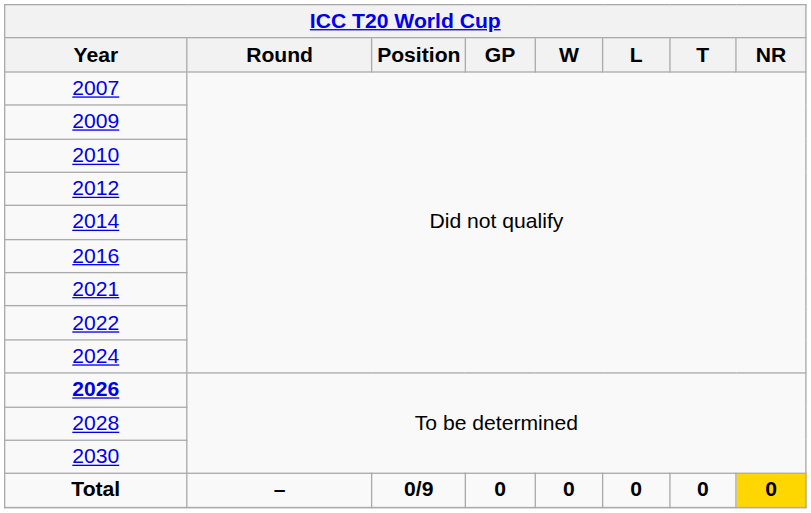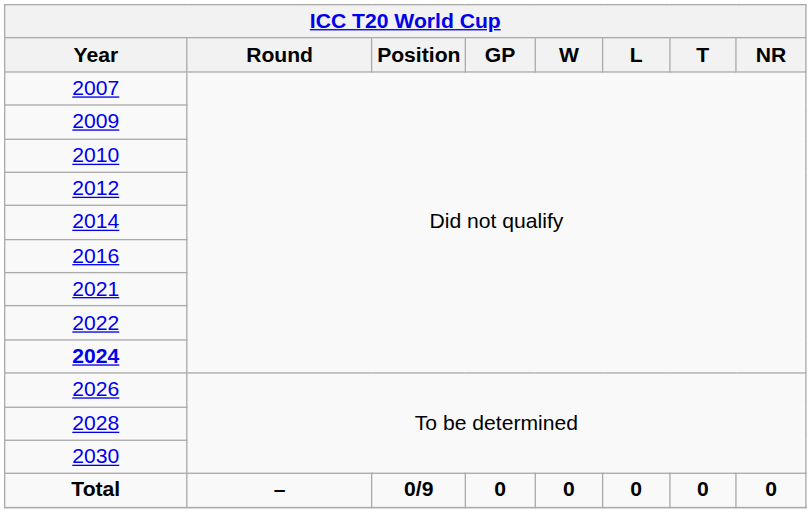(96, 356) normal -> (96, 356) bold
(96, 389) bold -> (96, 389) normal
(771, 490) gold background -> (771, 490) no background
